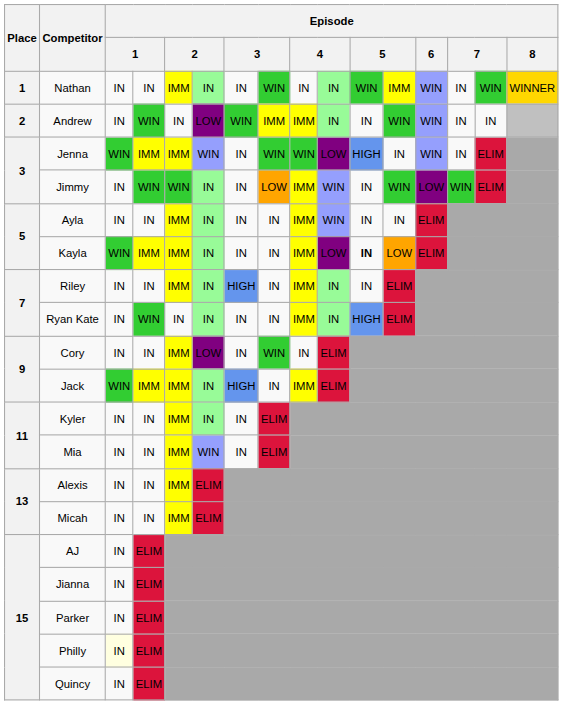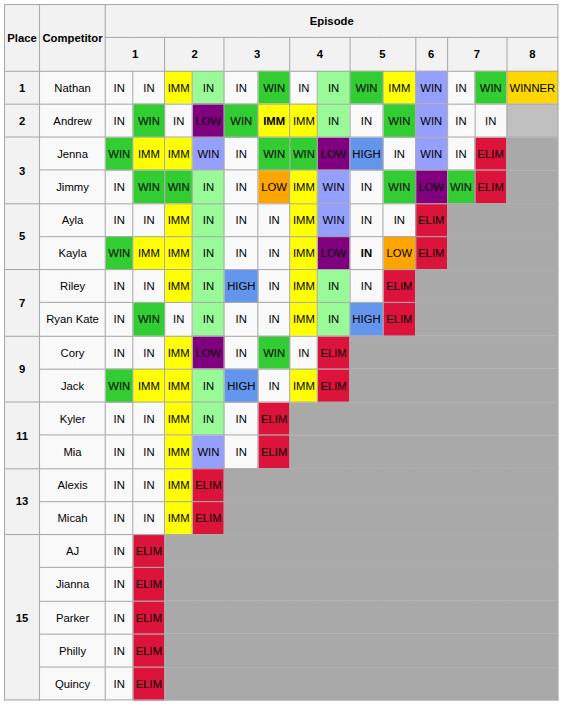(274, 120) normal -> (274, 120) bold
(119, 650) lightyellow background -> (119, 650) no background
